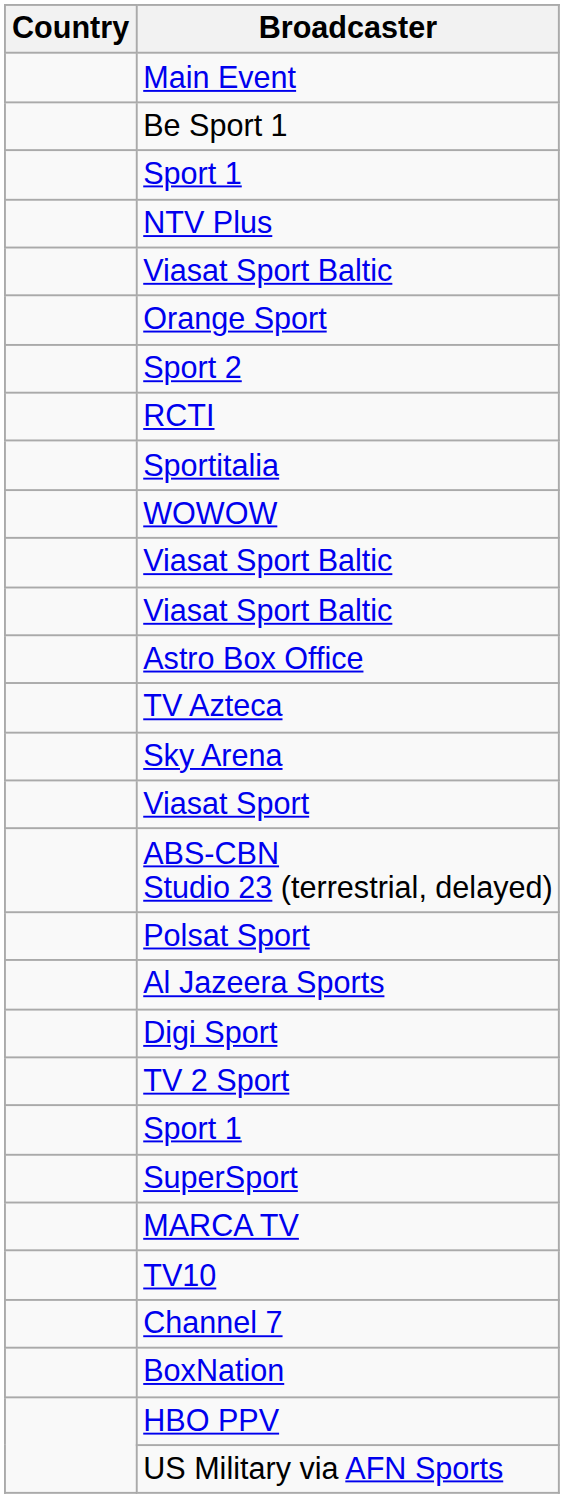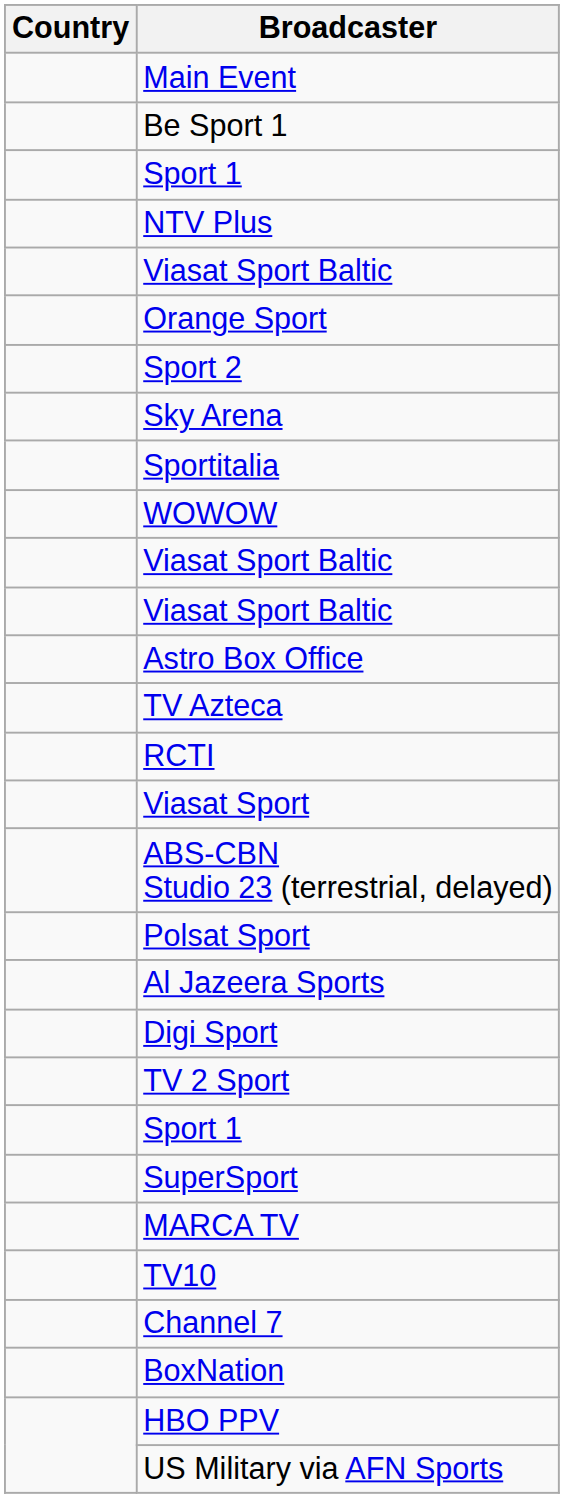(179, 416) RCTI -> (213, 416) Sky Arena
(213, 755) Sky Arena -> (179, 755) RCTI
